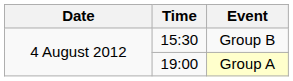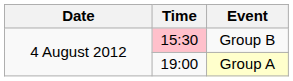(179, 40) no background -> (179, 40) pink background
